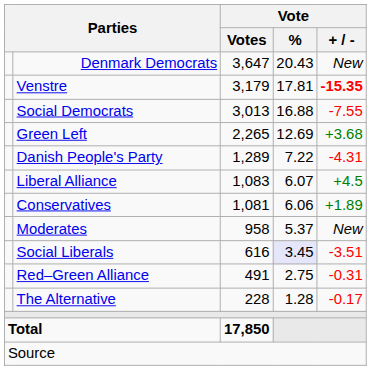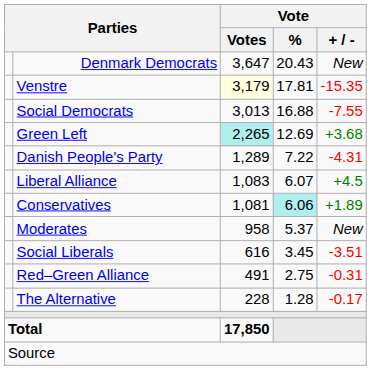(251, 87) no background -> (251, 87) lightyellow background
(342, 87) bold -> (342, 87) normal
(251, 134) no background -> (251, 134) paleturquoise background
(299, 205) no background -> (299, 205) paleturquoise background
(299, 252) lavender background -> (299, 252) no background
